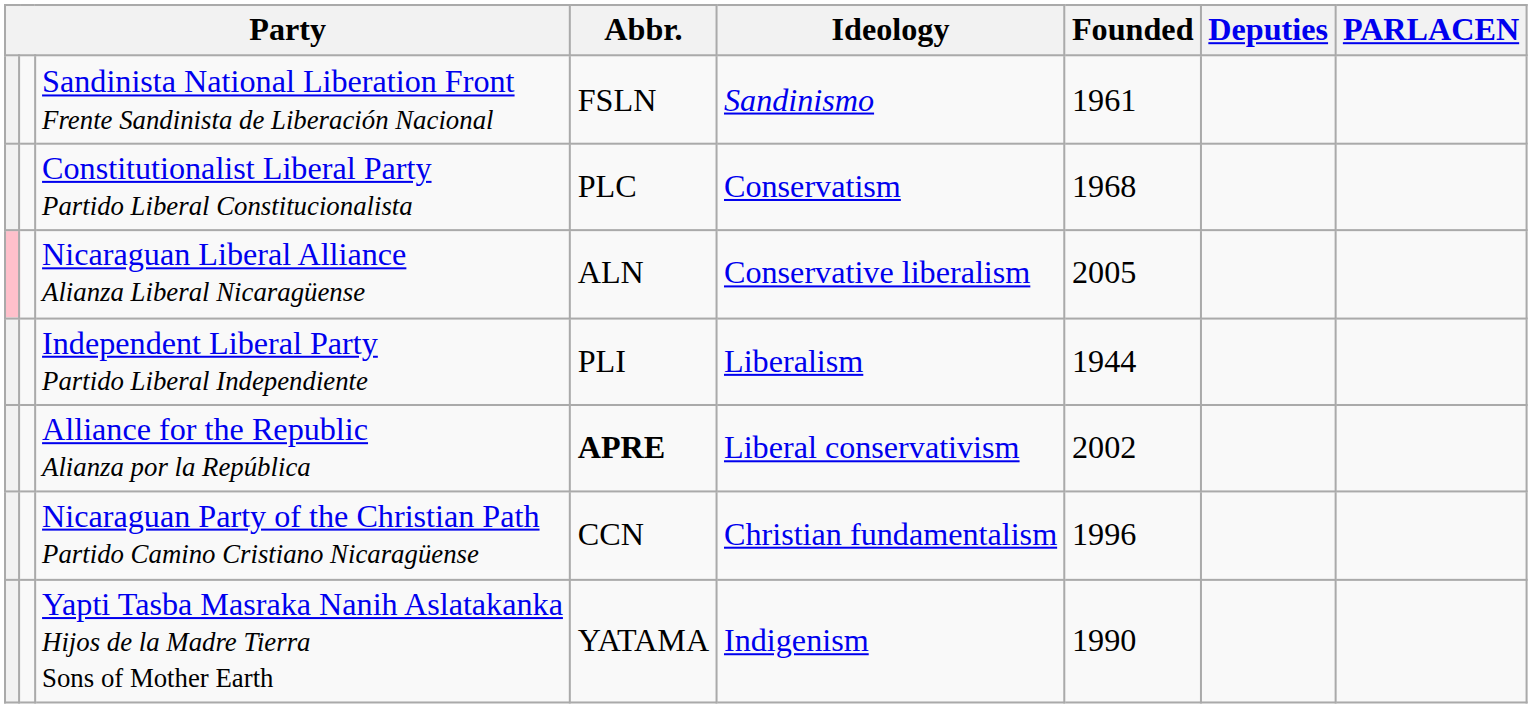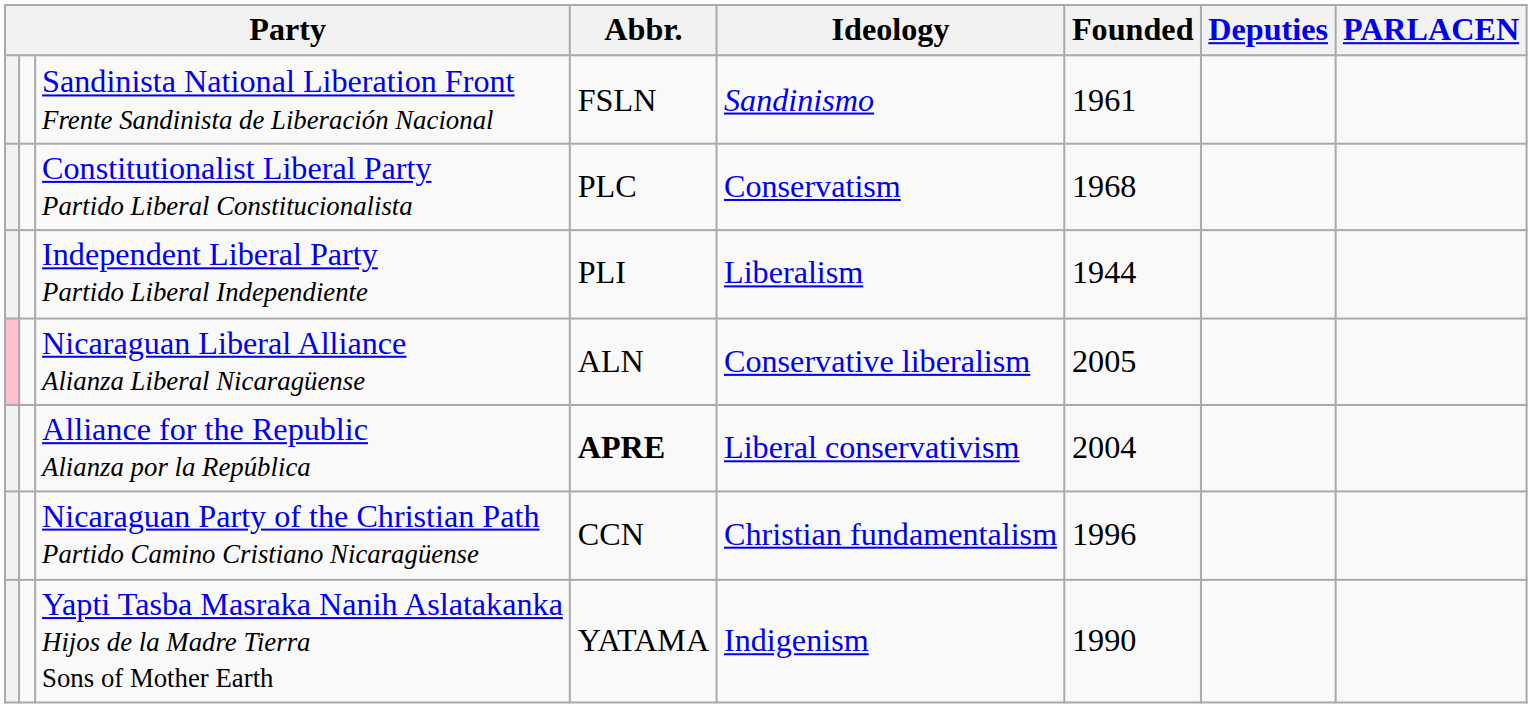rows swapped: (210, 360) <-> (224, 273)
(1104, 447) 2002 -> (1104, 447) 2004
